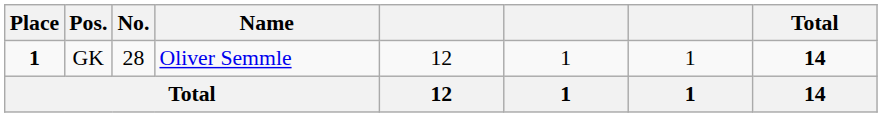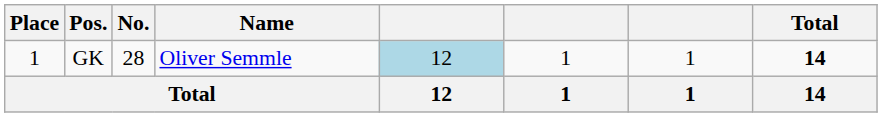(34, 58) bold -> (34, 58) normal
(441, 58) no background -> (441, 58) lightblue background
